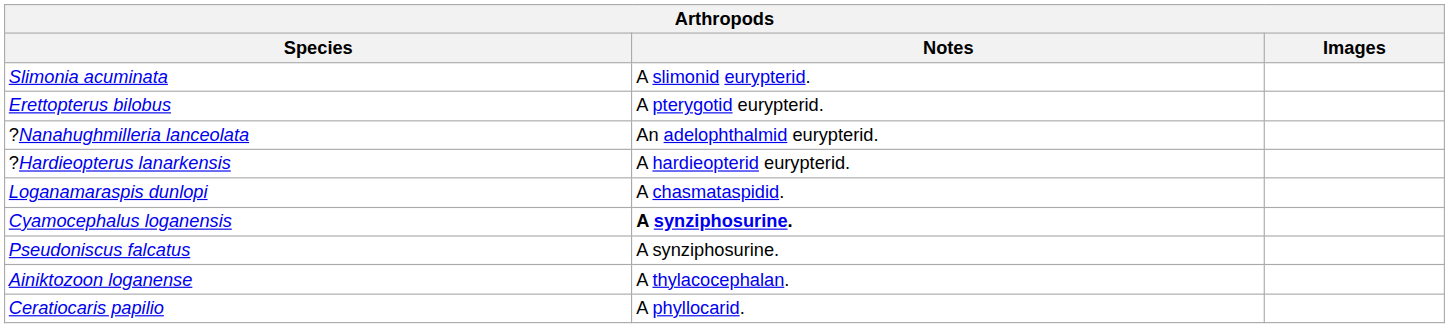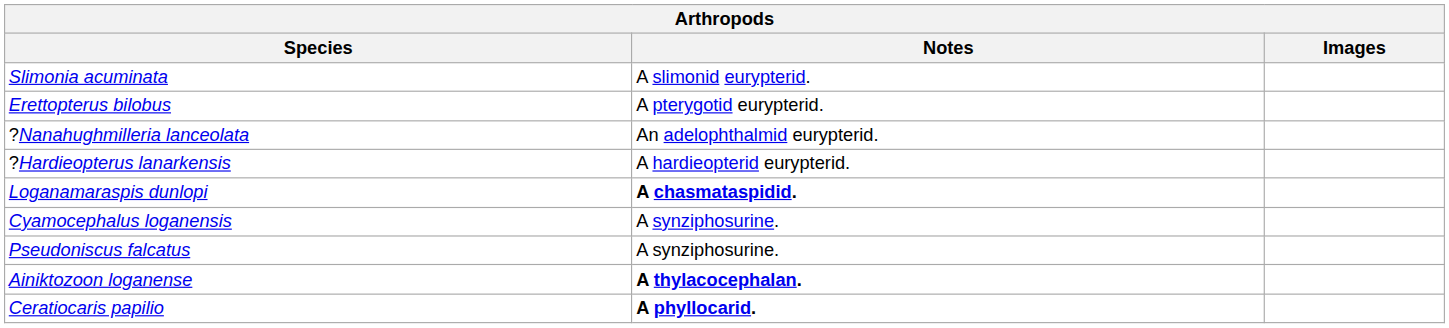(710, 192) normal -> (716, 192) bold
(714, 221) bold -> (708, 221) normal
(713, 279) normal -> (719, 279) bold
(690, 308) normal -> (696, 308) bold
